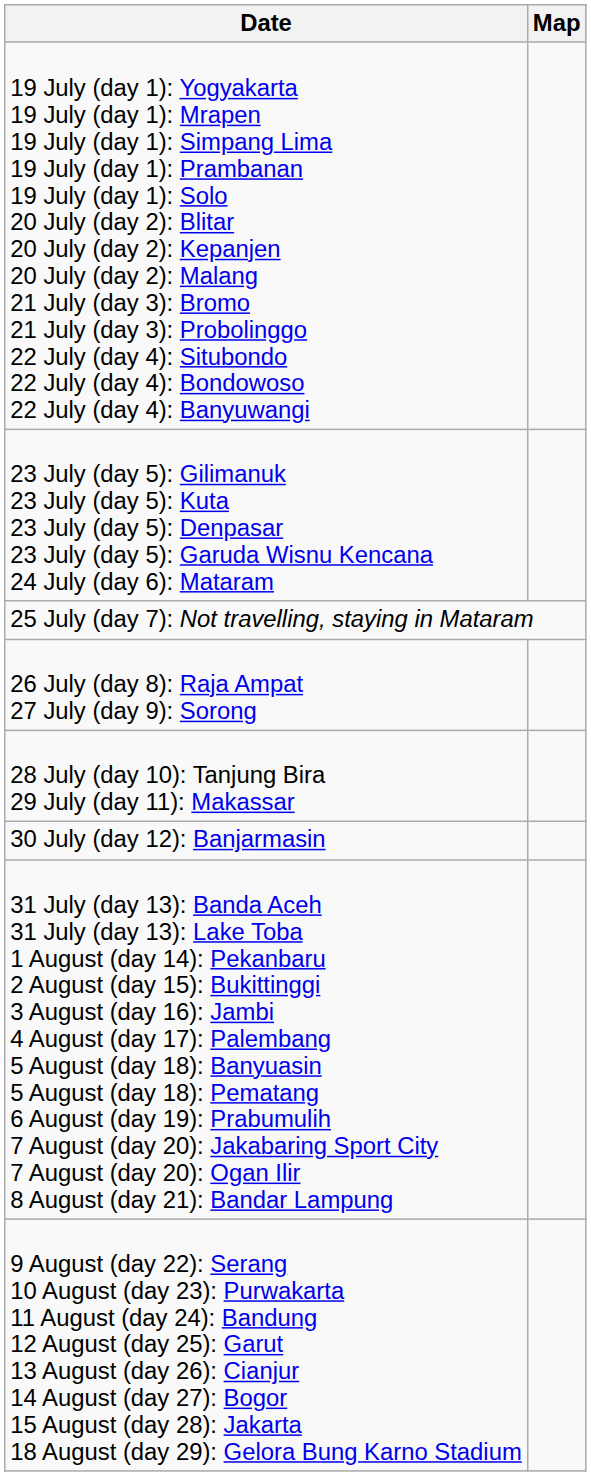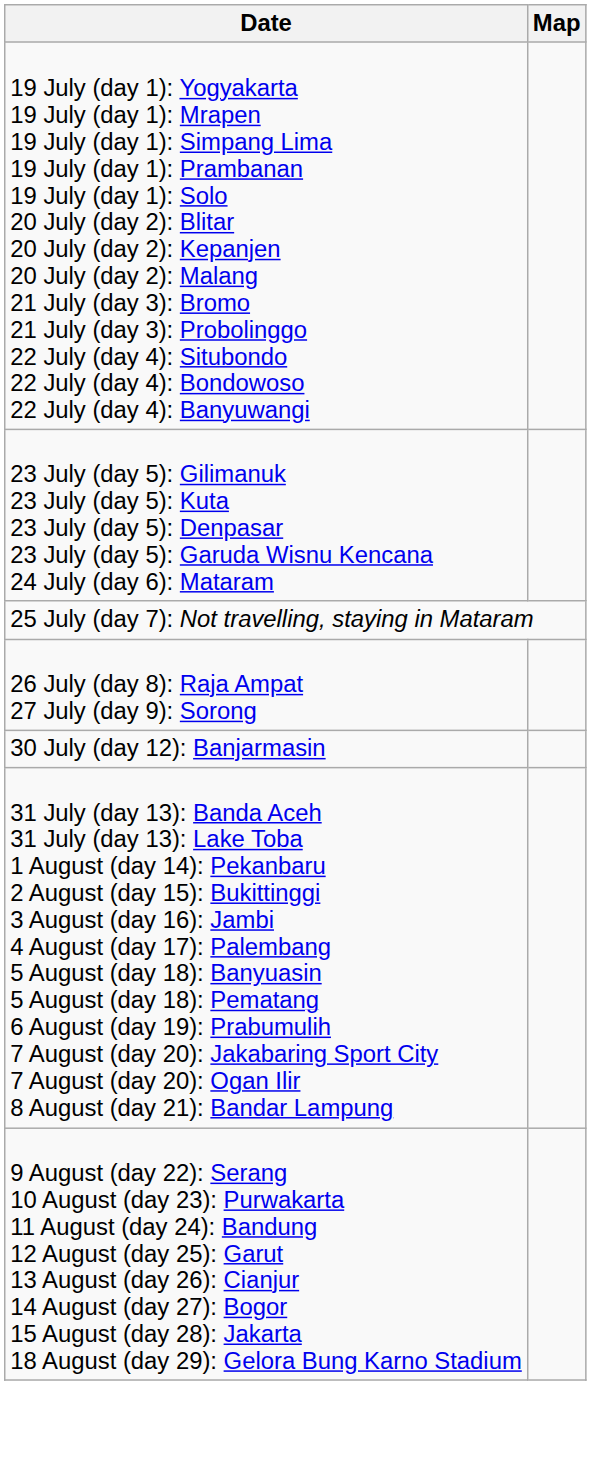- row: (168, 789)
